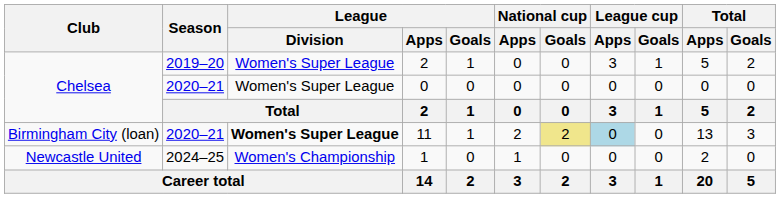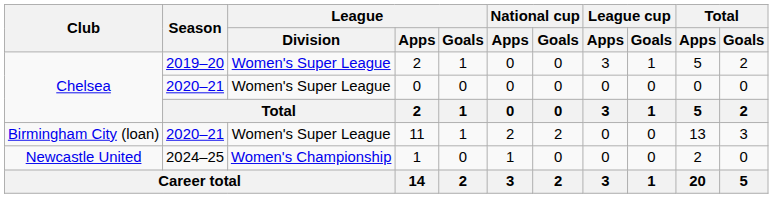(315, 134) bold -> (311, 134) normal
(565, 134) khaki background -> (558, 134) no background
(613, 134) lightblue background -> (605, 134) no background
